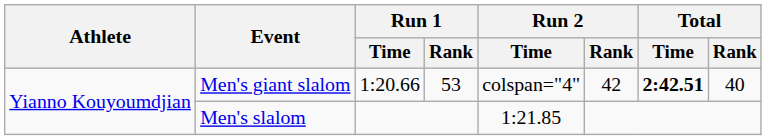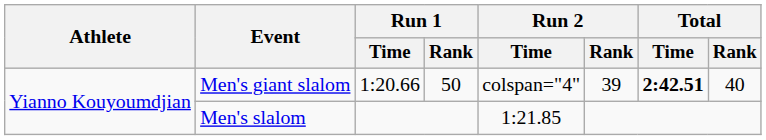(451, 85) 53 -> (451, 85) 50
(611, 85) 42 -> (611, 85) 39
